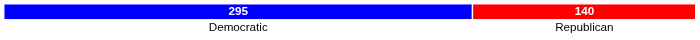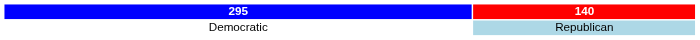(584, 27) no background -> (584, 27) lightblue background
